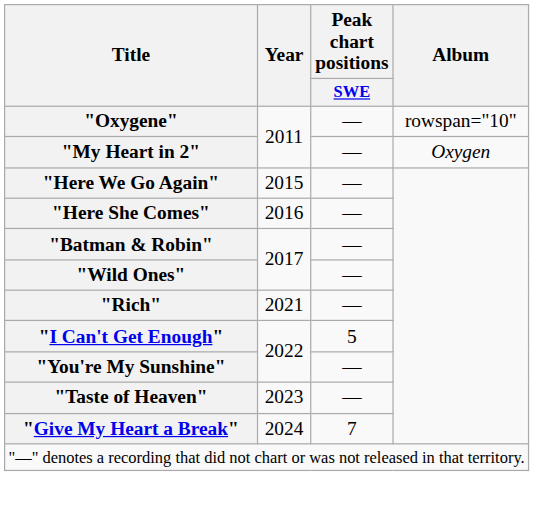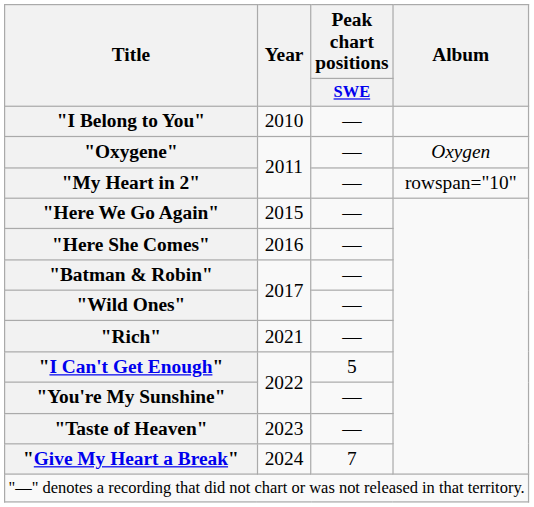+ row: (131, 121)
(461, 121) rowspan="10" -> (461, 151) Oxygen
(461, 151) Oxygen -> (461, 182) rowspan="10"
